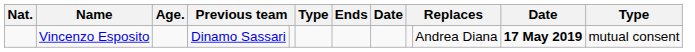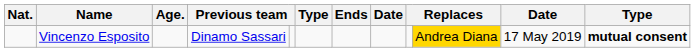(456, 36) no background -> (456, 36) gold background
(543, 36) bold -> (543, 36) normal
(634, 36) normal -> (637, 36) bold
